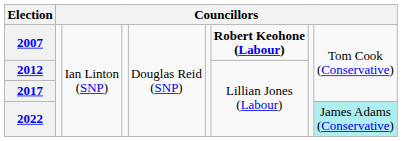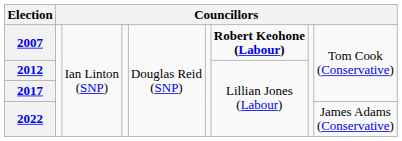(355, 118) paleturquoise background -> (355, 118) no background
